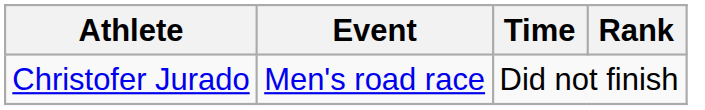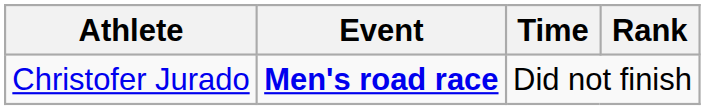(375, 79) normal -> (381, 79) bold
